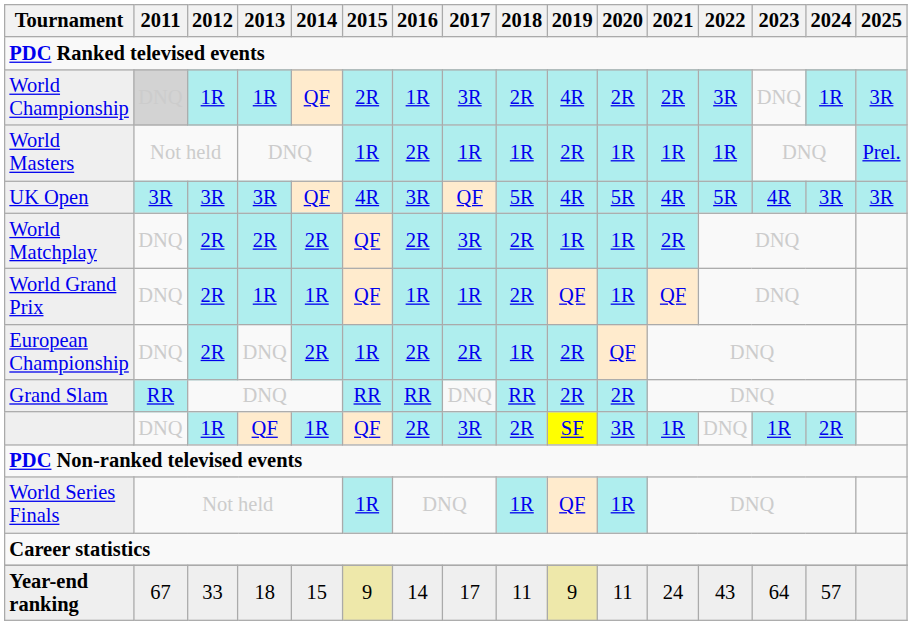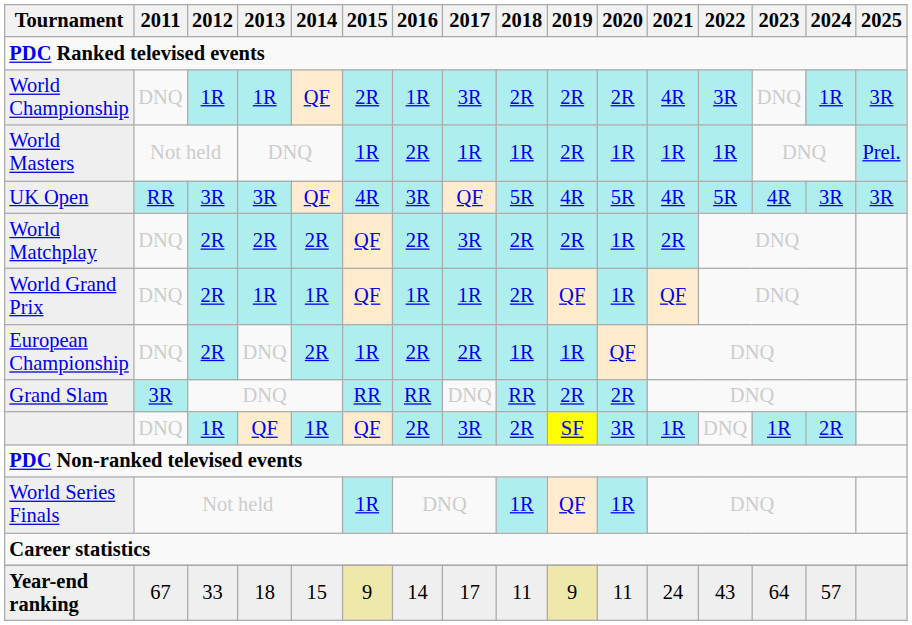(160, 97) lightgrey background -> (160, 97) no background
(572, 97) 4R -> (572, 97) 2R
(673, 97) 2R -> (673, 97) 4R
(160, 196) 3R -> (160, 196) RR
(572, 240) 1R -> (572, 240) 2R
(572, 351) 2R -> (572, 351) 1R
(160, 395) RR -> (160, 395) 3R
